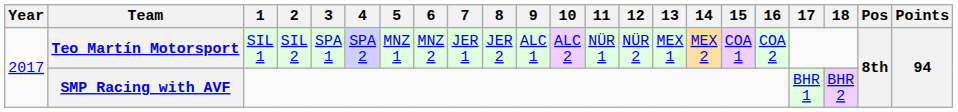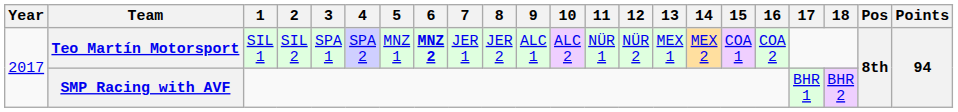(431, 48) normal -> (431, 48) bold
